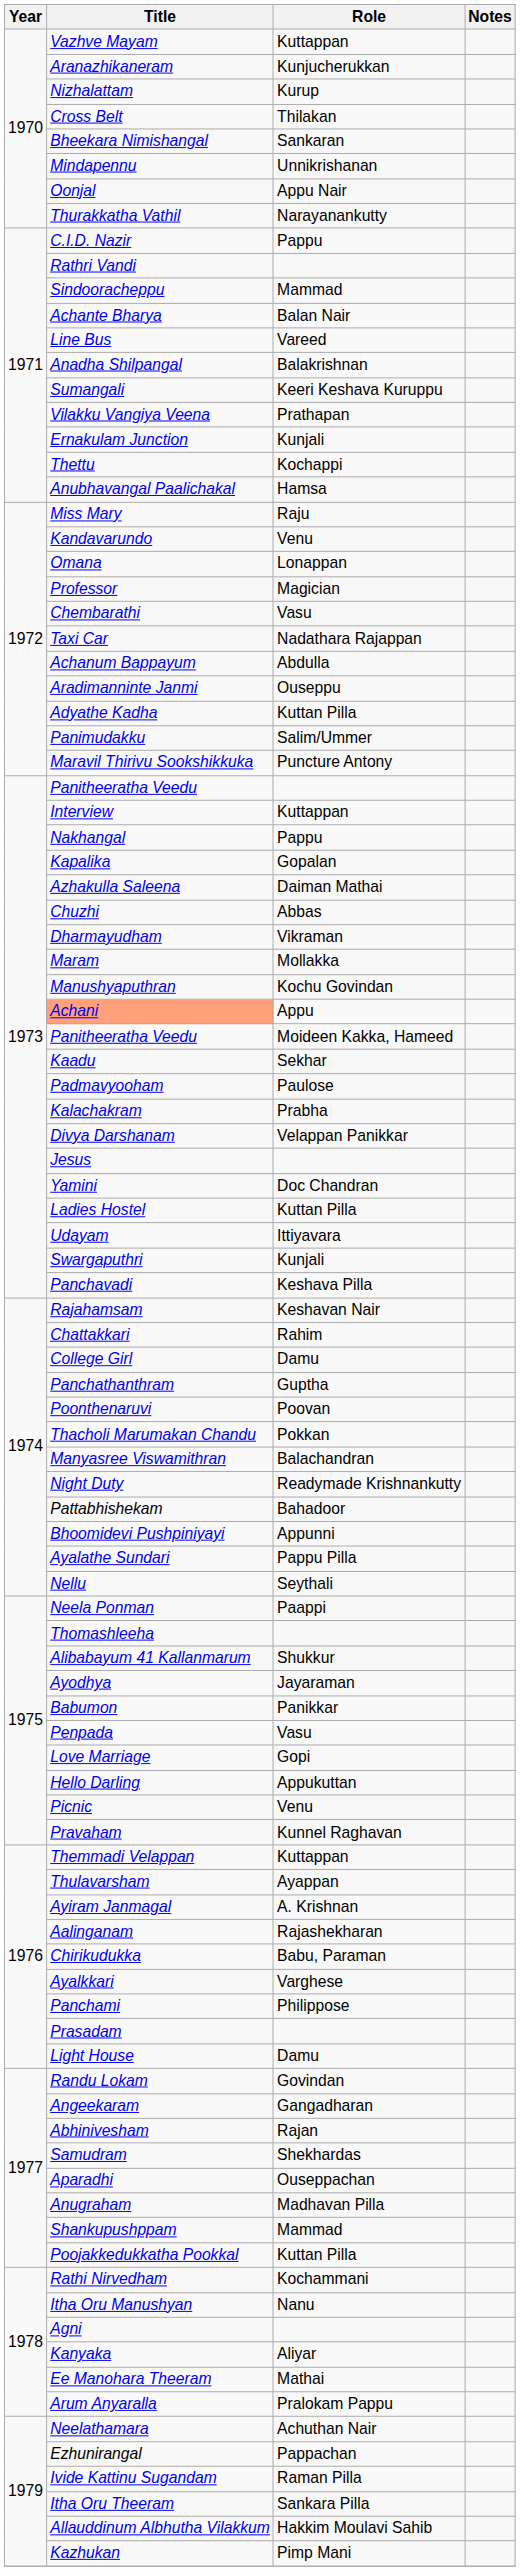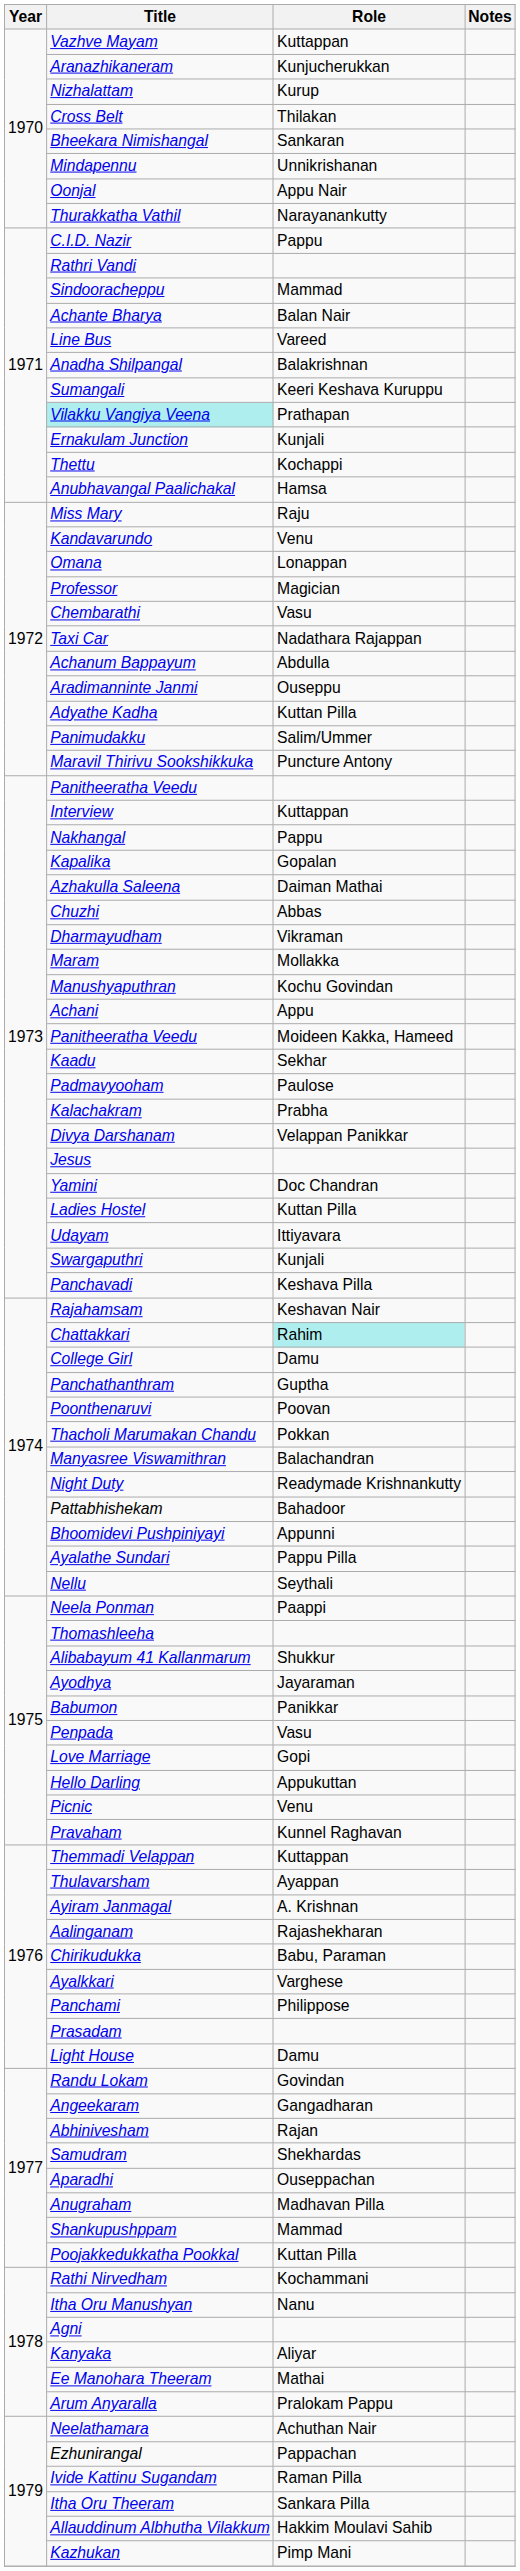(130, 414) no background -> (130, 414) paleturquoise background
(74, 1011) lightsalmon background -> (74, 1011) no background
(300, 1334) no background -> (300, 1334) paleturquoise background
